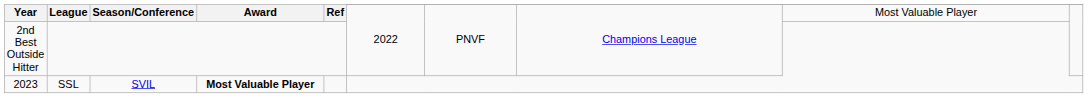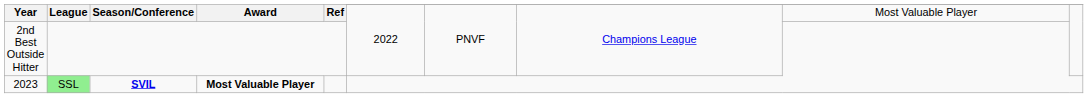(68, 84) no background -> (68, 84) lightgreen background
(143, 84) normal -> (143, 84) bold
